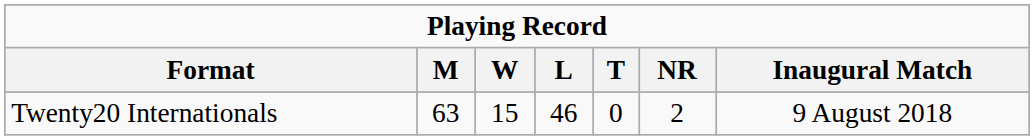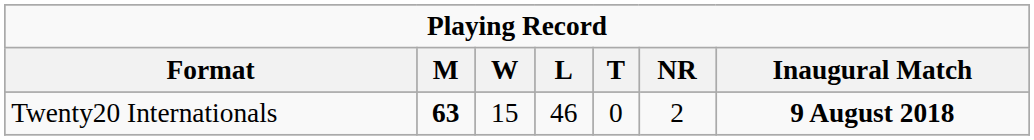(446, 112) normal -> (446, 112) bold
(872, 112) normal -> (872, 112) bold
